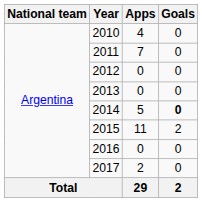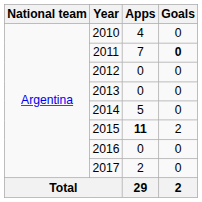(178, 52) normal -> (178, 52) bold
(178, 110) bold -> (178, 110) normal
(140, 129) normal -> (140, 129) bold
